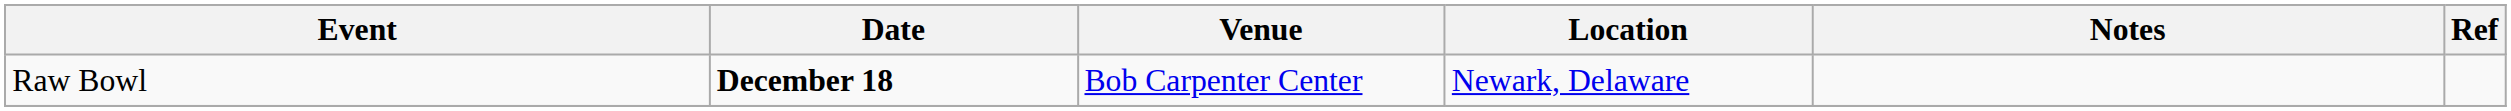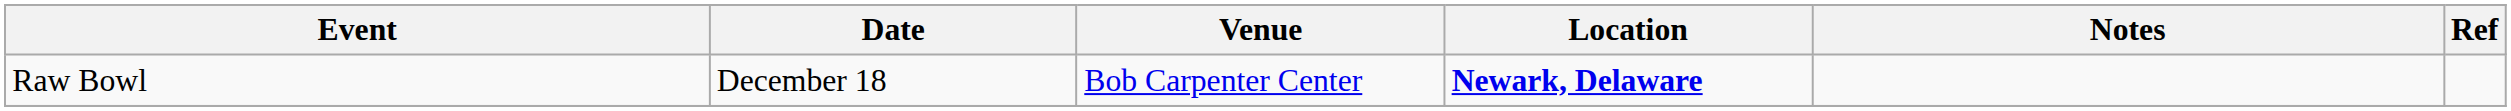(805, 79) bold -> (802, 79) normal
(1571, 79) normal -> (1577, 79) bold
